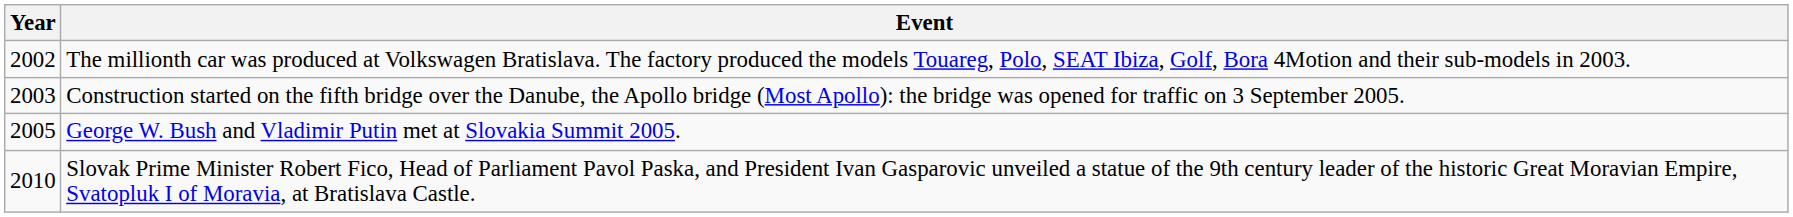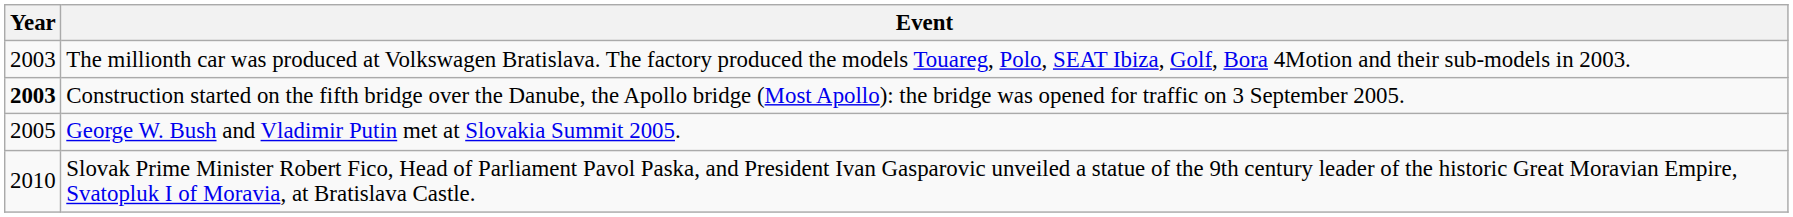(33, 58) 2002 -> (33, 58) 2003
(33, 95) normal -> (33, 95) bold
